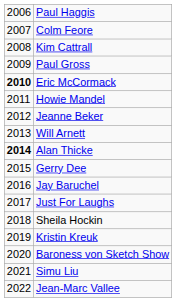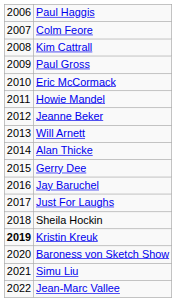(19, 82) bold -> (19, 82) normal
(19, 151) bold -> (19, 151) normal
(19, 237) normal -> (19, 237) bold
